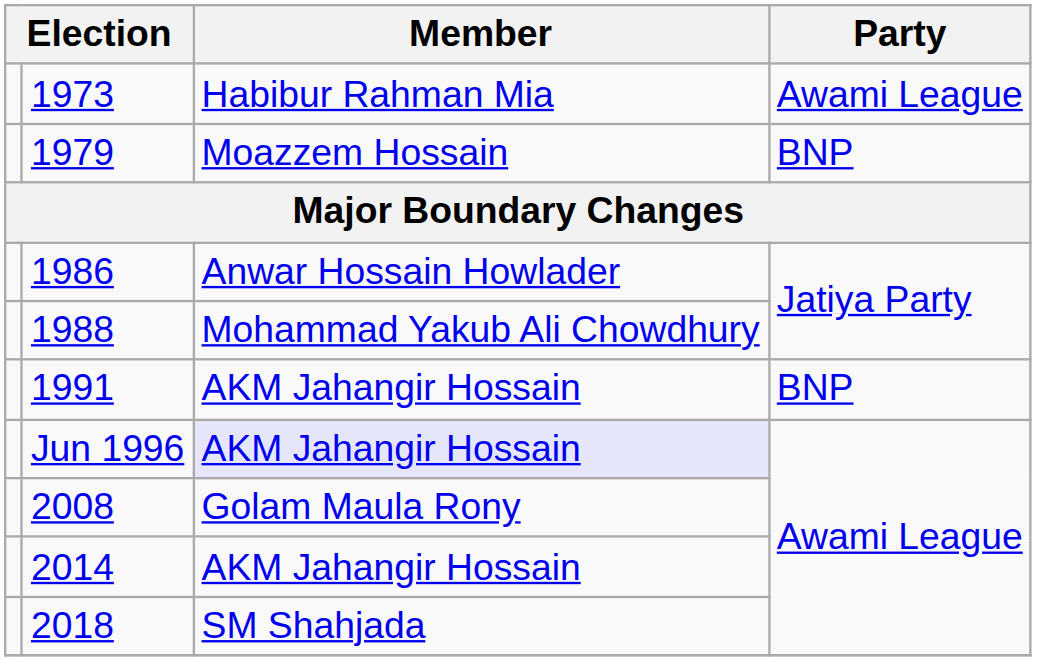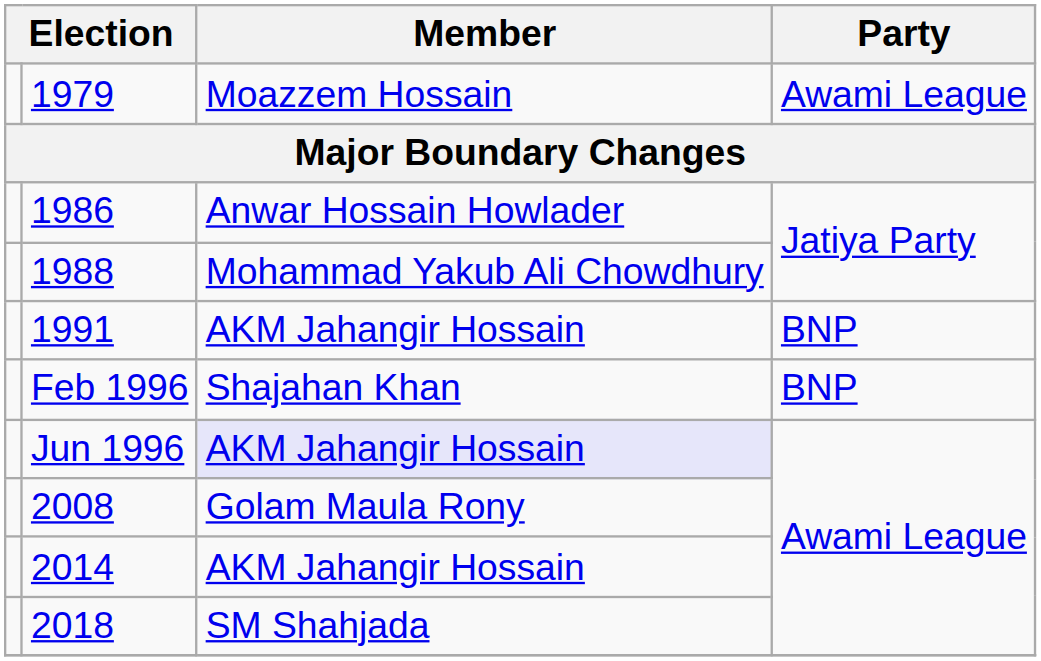- row: (72, 93)
(815, 152) BNP -> (904, 93) Awami League
+ row: (110, 388)
